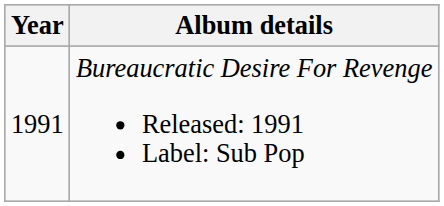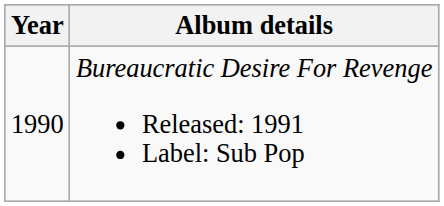(37, 123) 1991 -> (37, 123) 1990
